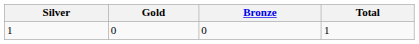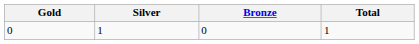columns swapped: (153, 13) <-> (56, 13)
